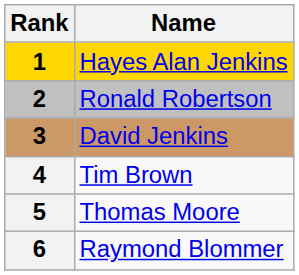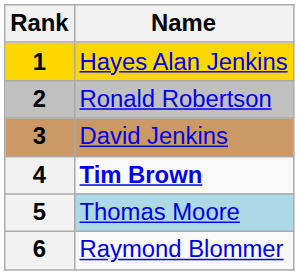(136, 174) normal -> (141, 174) bold
(160, 212) no background -> (160, 212) lightblue background
